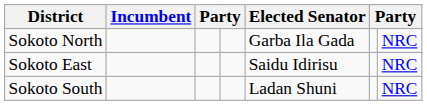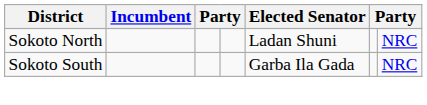(302, 40) Garba Ila Gada -> (293, 40) Ladan Shuni
- row: (50, 64)
(293, 88) Ladan Shuni -> (302, 64) Garba Ila Gada
